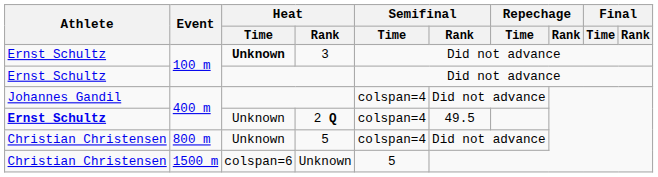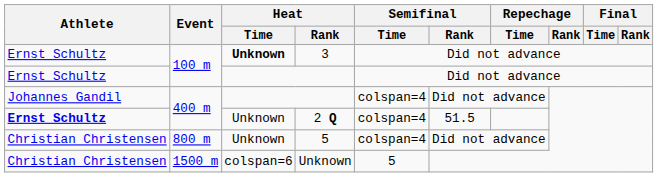(460, 119) 49.5 -> (460, 119) 51.5
